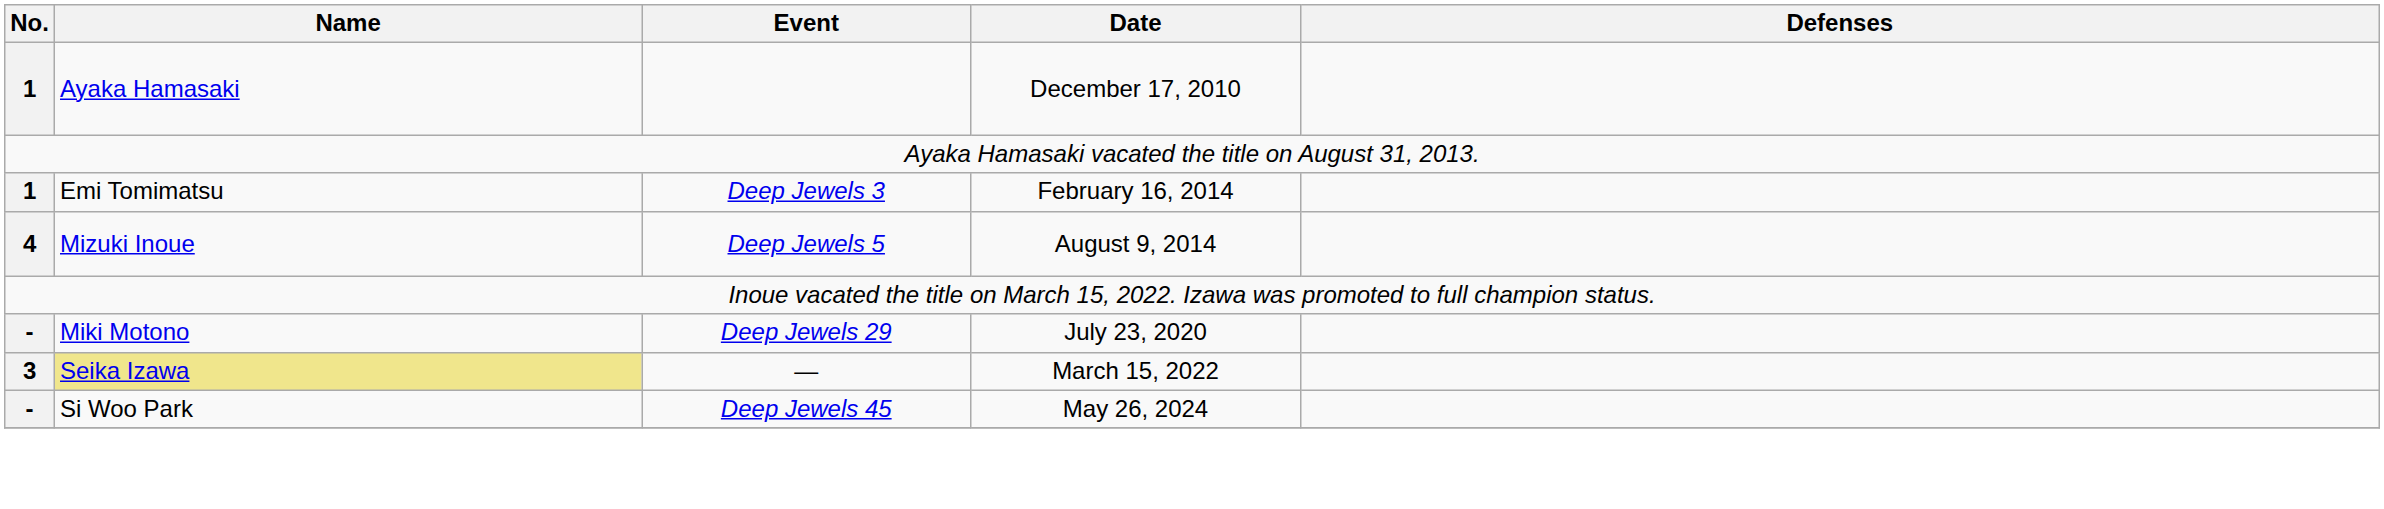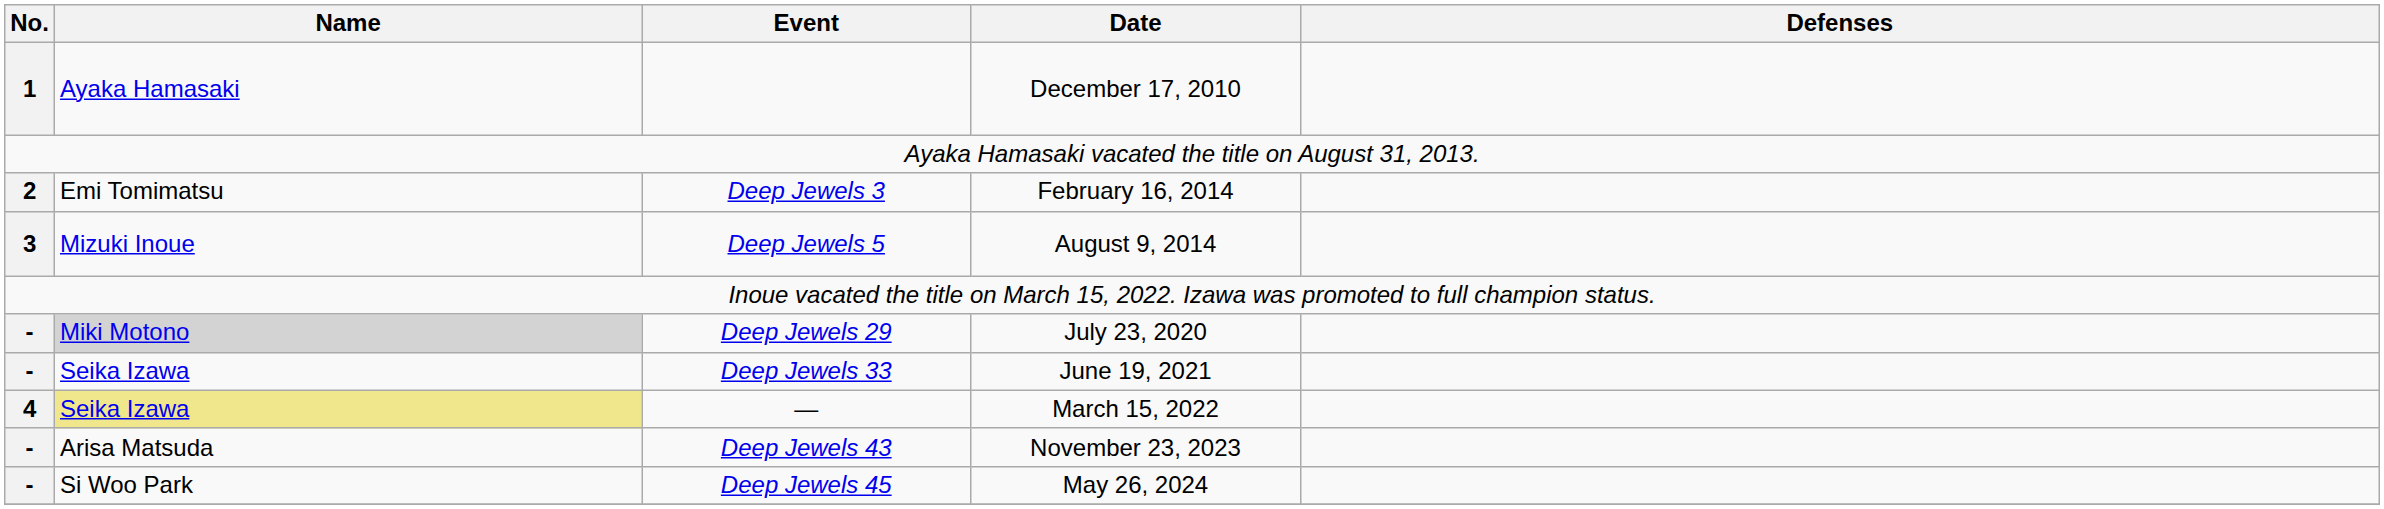(30, 191) 1 -> (30, 191) 2
(30, 243) 4 -> (30, 243) 3
(125, 332) no background -> (125, 332) lightgrey background
+ row: (806, 370)
(30, 370) 3 -> (30, 409) 4
+ row: (806, 447)
